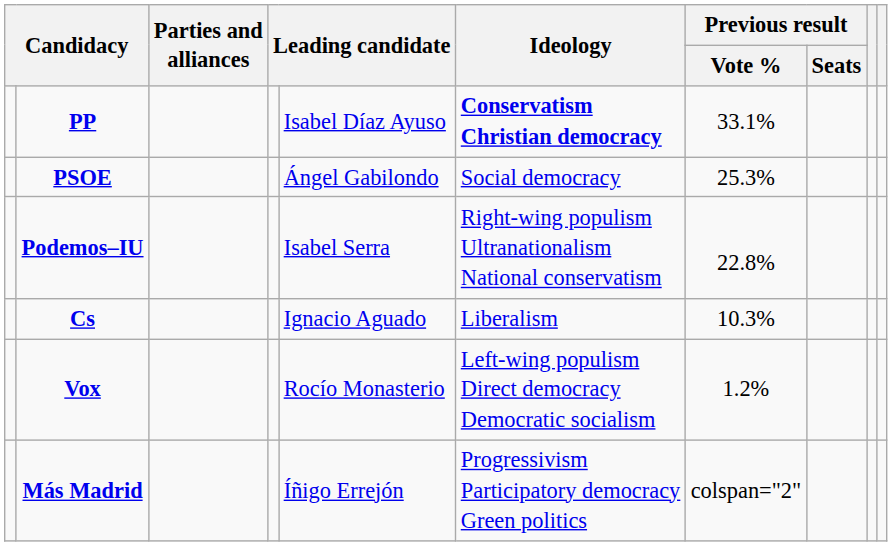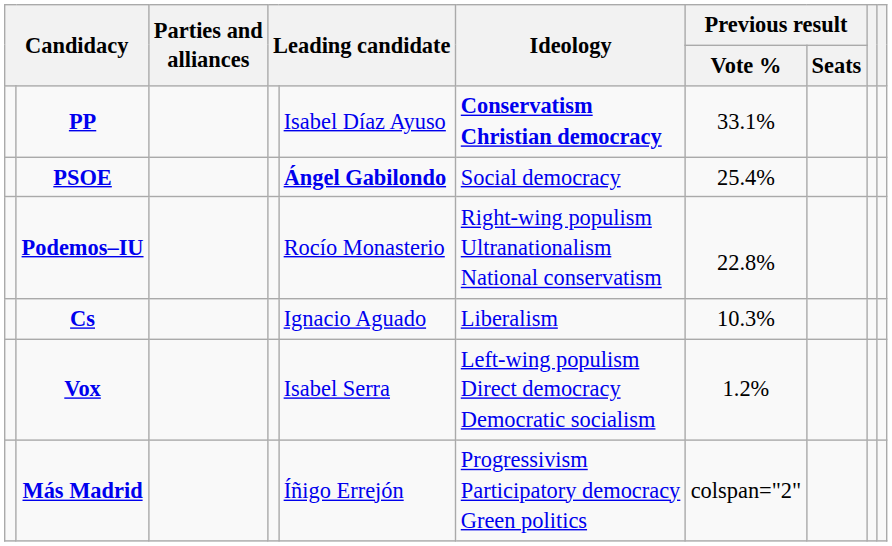(361, 176) normal -> (365, 176) bold
(746, 176) 25.3% -> (746, 176) 25.4%
(337, 247) Isabel Serra -> (364, 247) Rocío Monasterio
(364, 389) Rocío Monasterio -> (337, 389) Isabel Serra
